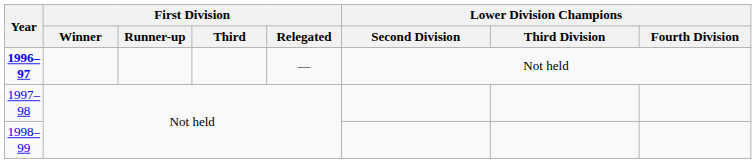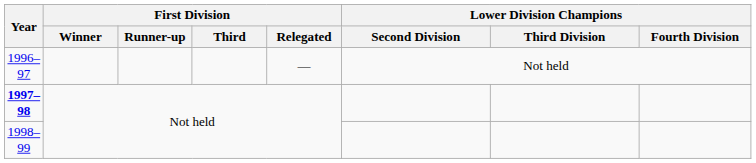(24, 66) bold -> (24, 66) normal
(24, 103) normal -> (24, 103) bold
